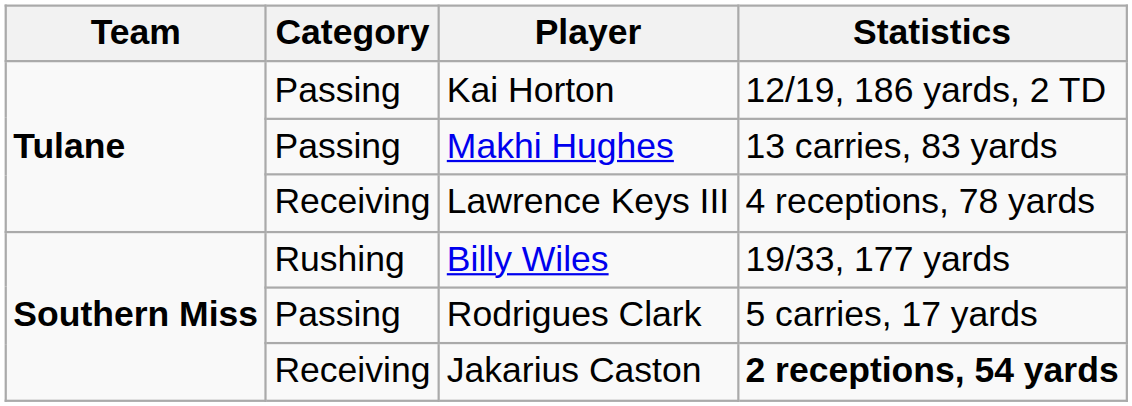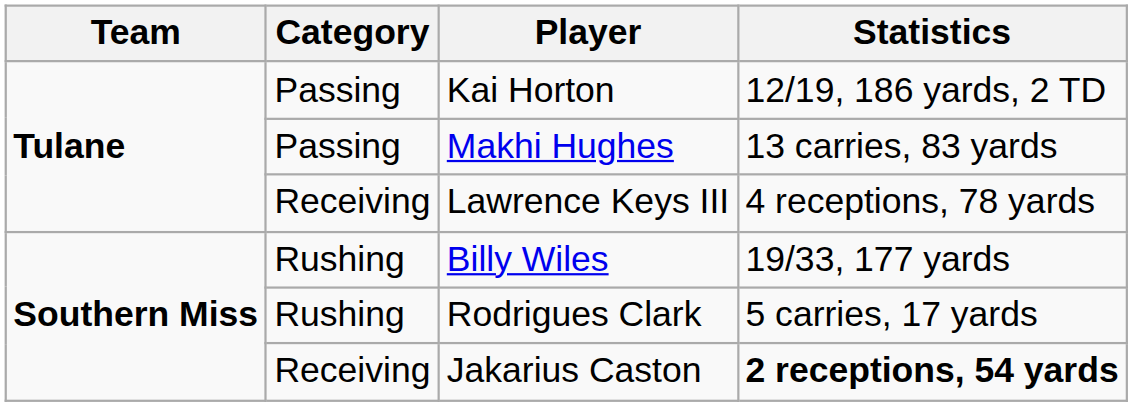(338, 314) Passing -> (340, 314) Rushing
